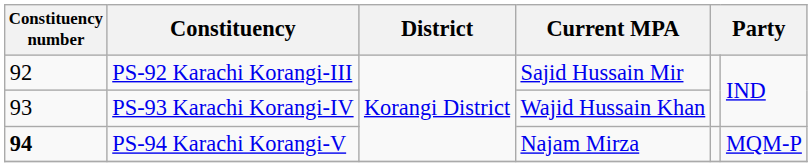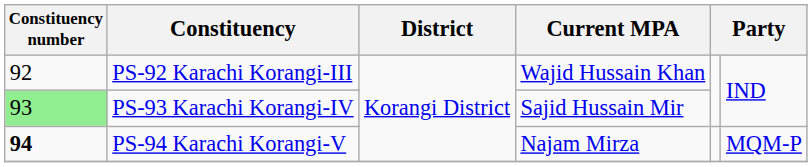(602, 72) Sajid Hussain Mir -> (613, 72) Wajid Hussain Khan
(21, 107) no background -> (21, 107) lightgreen background
(613, 107) Wajid Hussain Khan -> (602, 107) Sajid Hussain Mir
